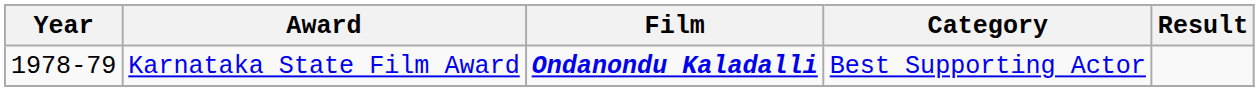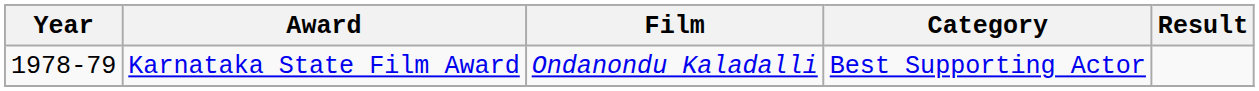(675, 66) bold -> (675, 66) normal
